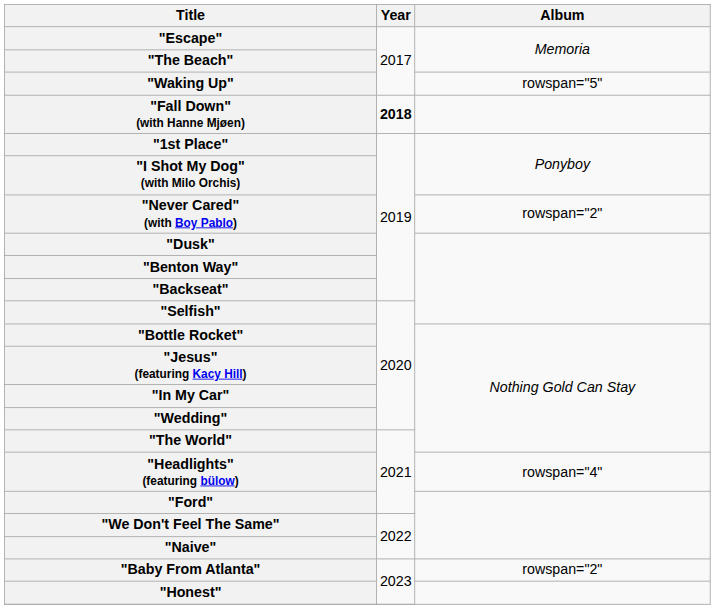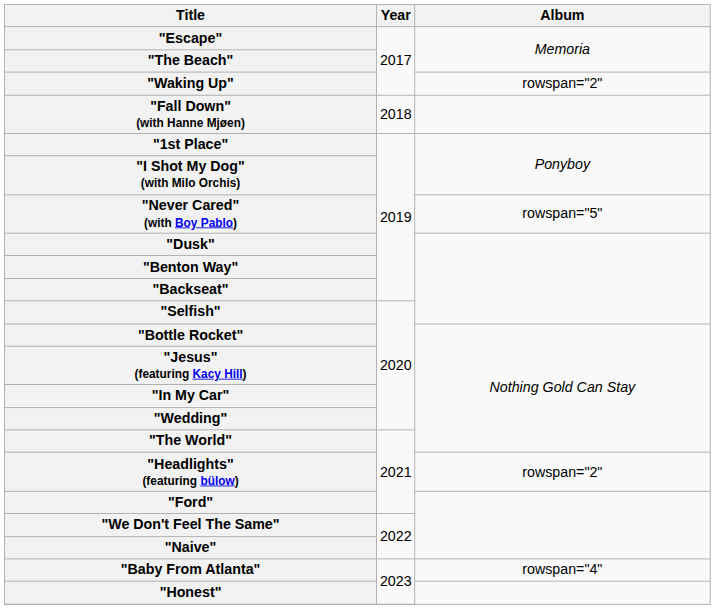(562, 83) rowspan="5" -> (562, 83) rowspan="2"
(396, 114) bold -> (396, 114) normal
(562, 213) rowspan="2" -> (562, 213) rowspan="5"
(562, 471) rowspan="4" -> (562, 471) rowspan="2"
(562, 570) rowspan="2" -> (562, 570) rowspan="4"
